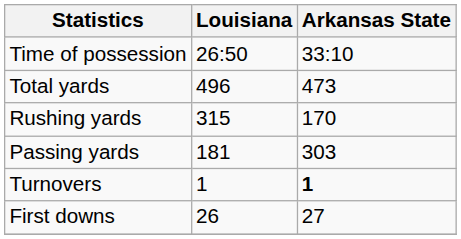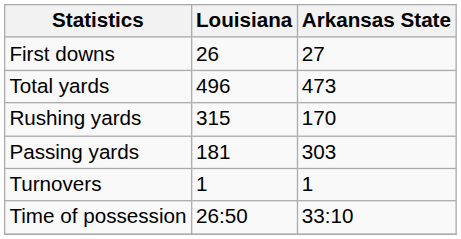rows swapped: (62, 217) <-> (98, 53)
(308, 184) bold -> (308, 184) normal
